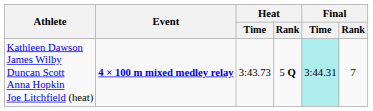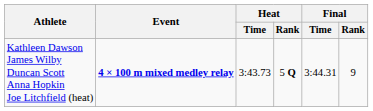(320, 73) paleturquoise background -> (320, 73) no background
(353, 73) 7 -> (353, 73) 9
